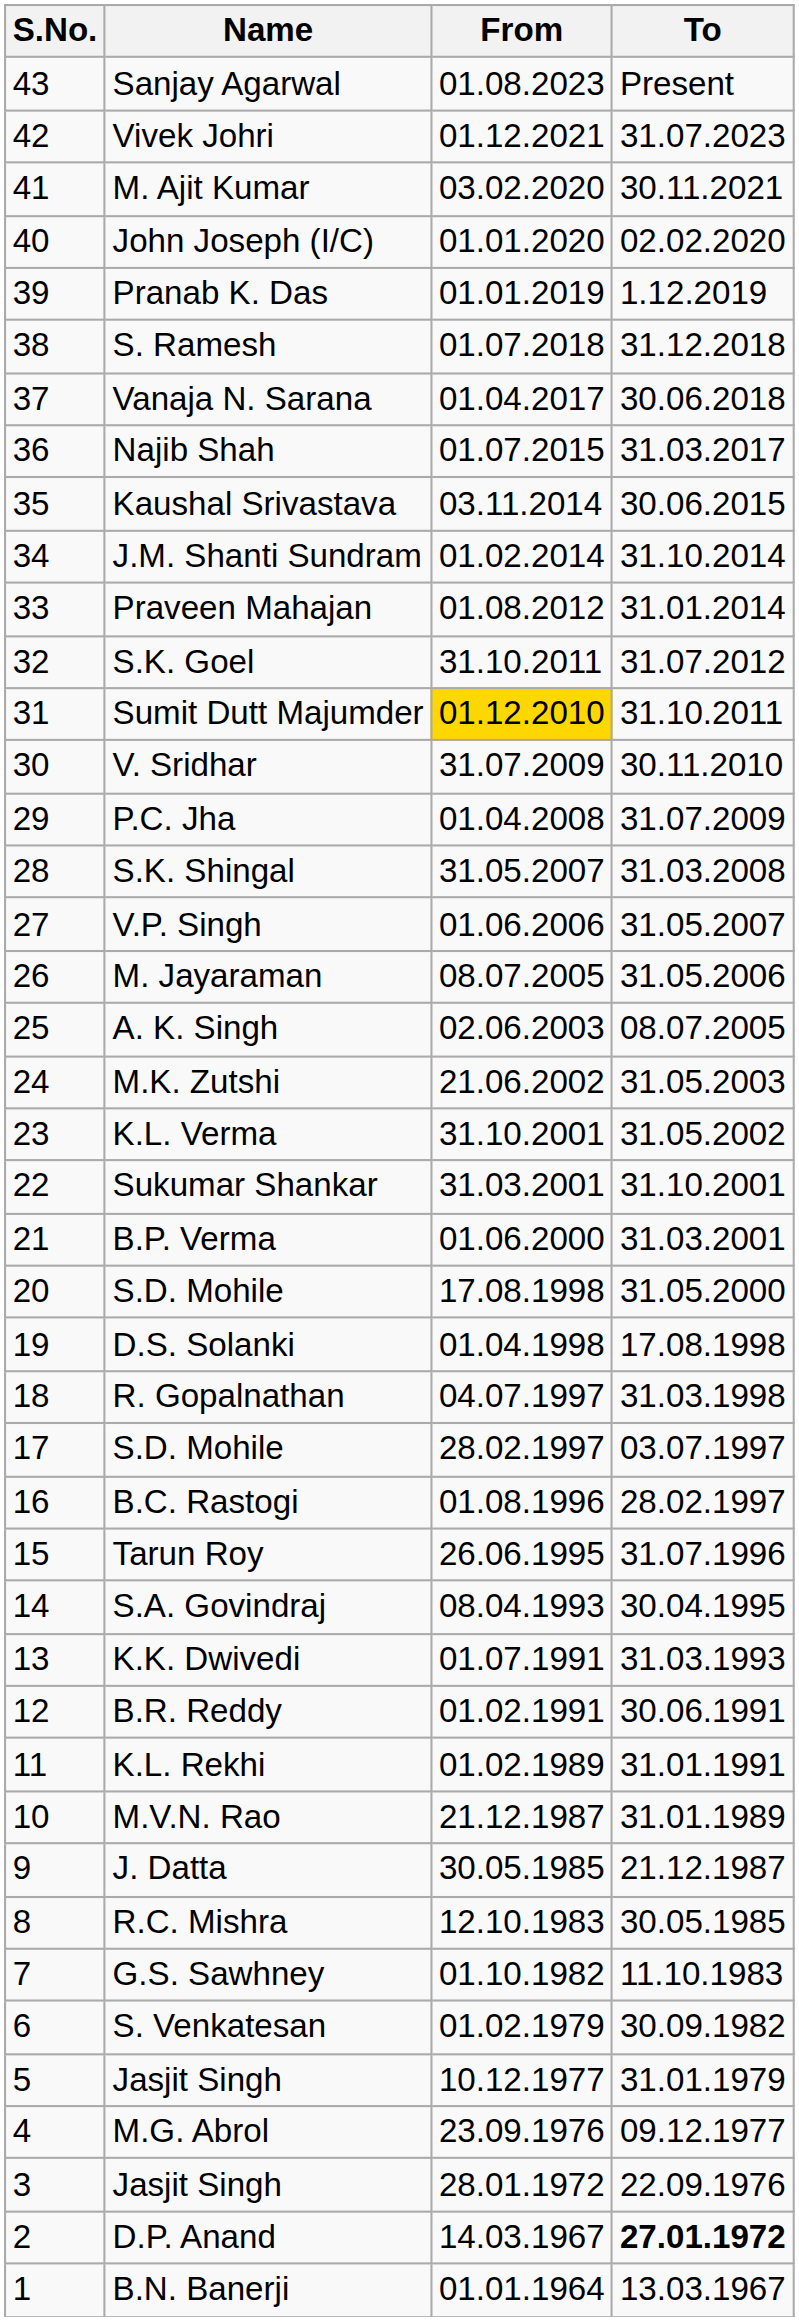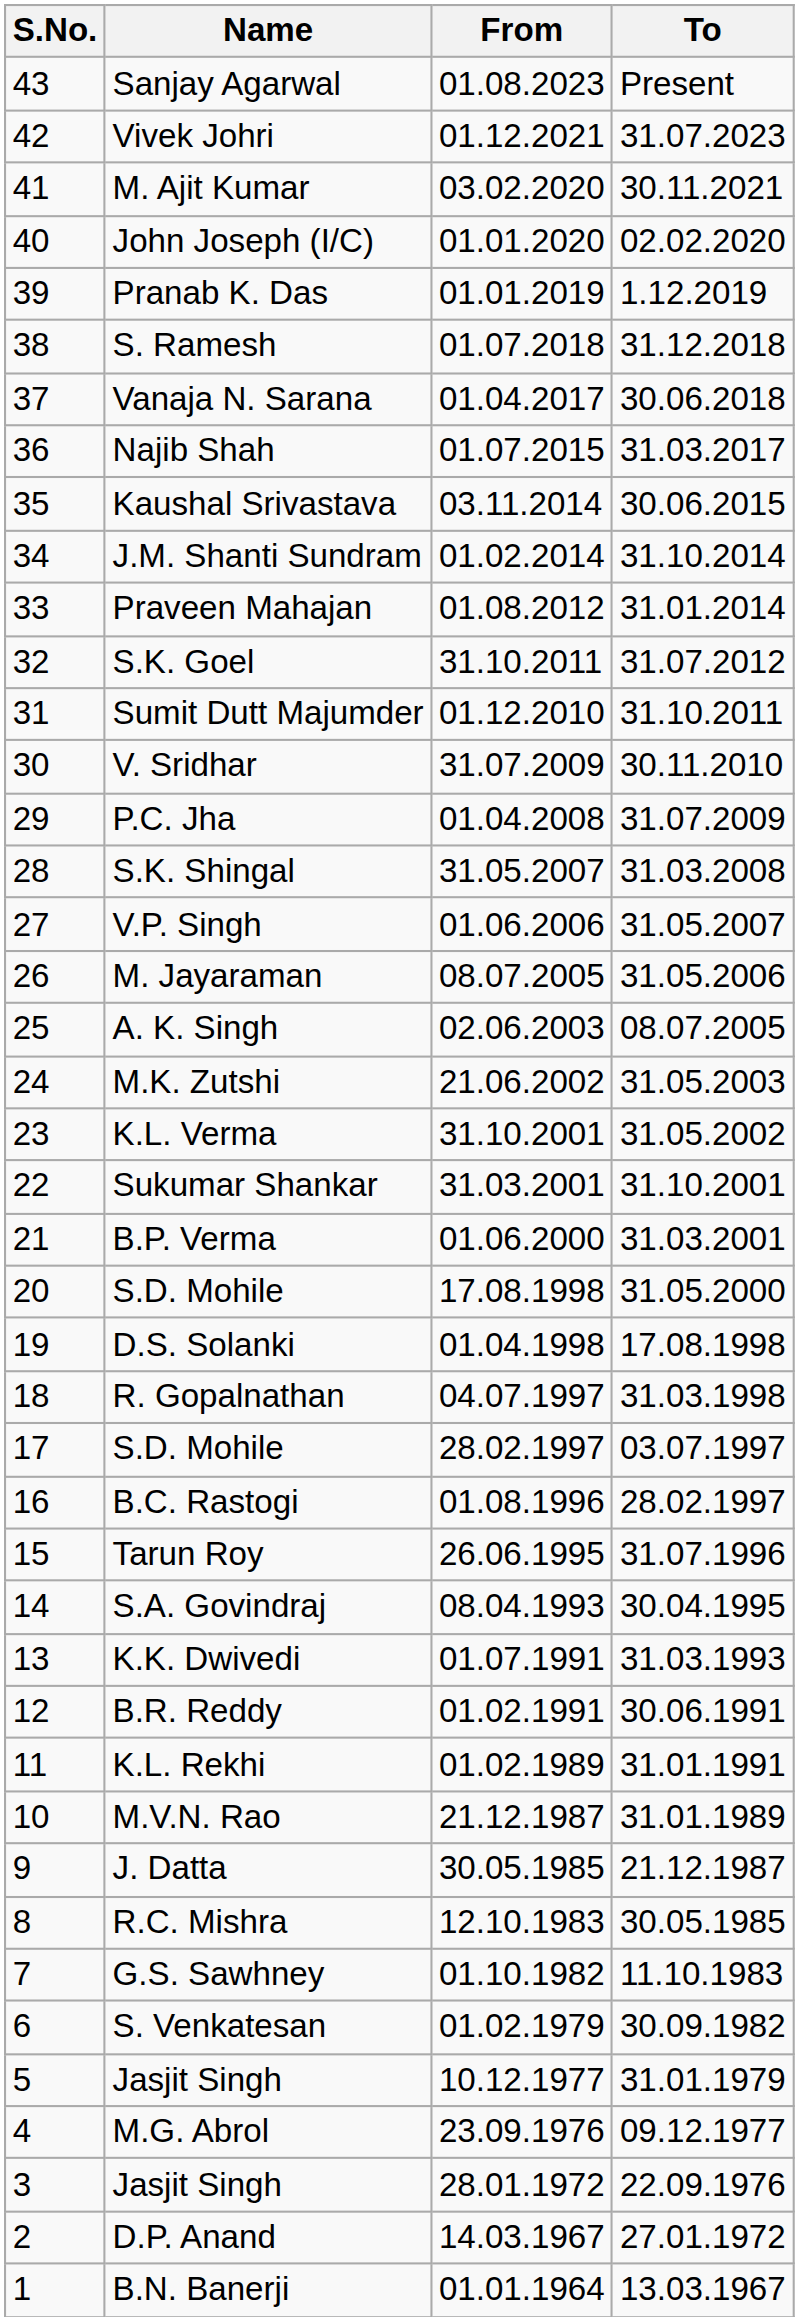(522, 713) gold background -> (522, 713) no background
(703, 2236) bold -> (703, 2236) normal
